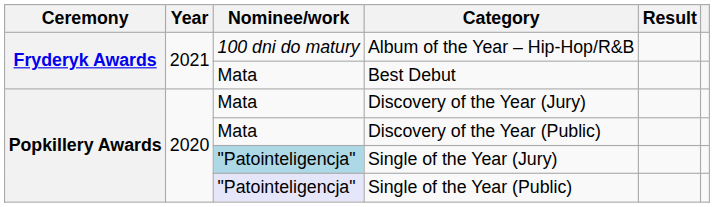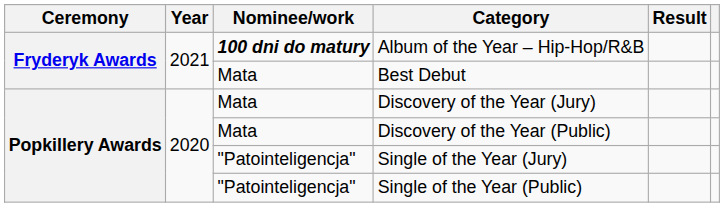(289, 46) normal -> (294, 46) bold
(287, 159) lightblue background -> (287, 159) no background
(287, 187) lavender background -> (287, 187) no background
